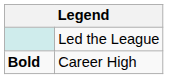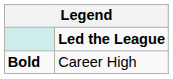(109, 39) normal -> (112, 39) bold
